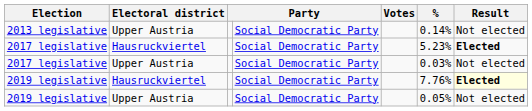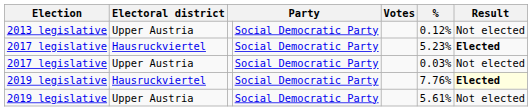(436, 30) 0.14% -> (436, 30) 0.12%
(436, 98) 0.05% -> (436, 98) 5.61%
